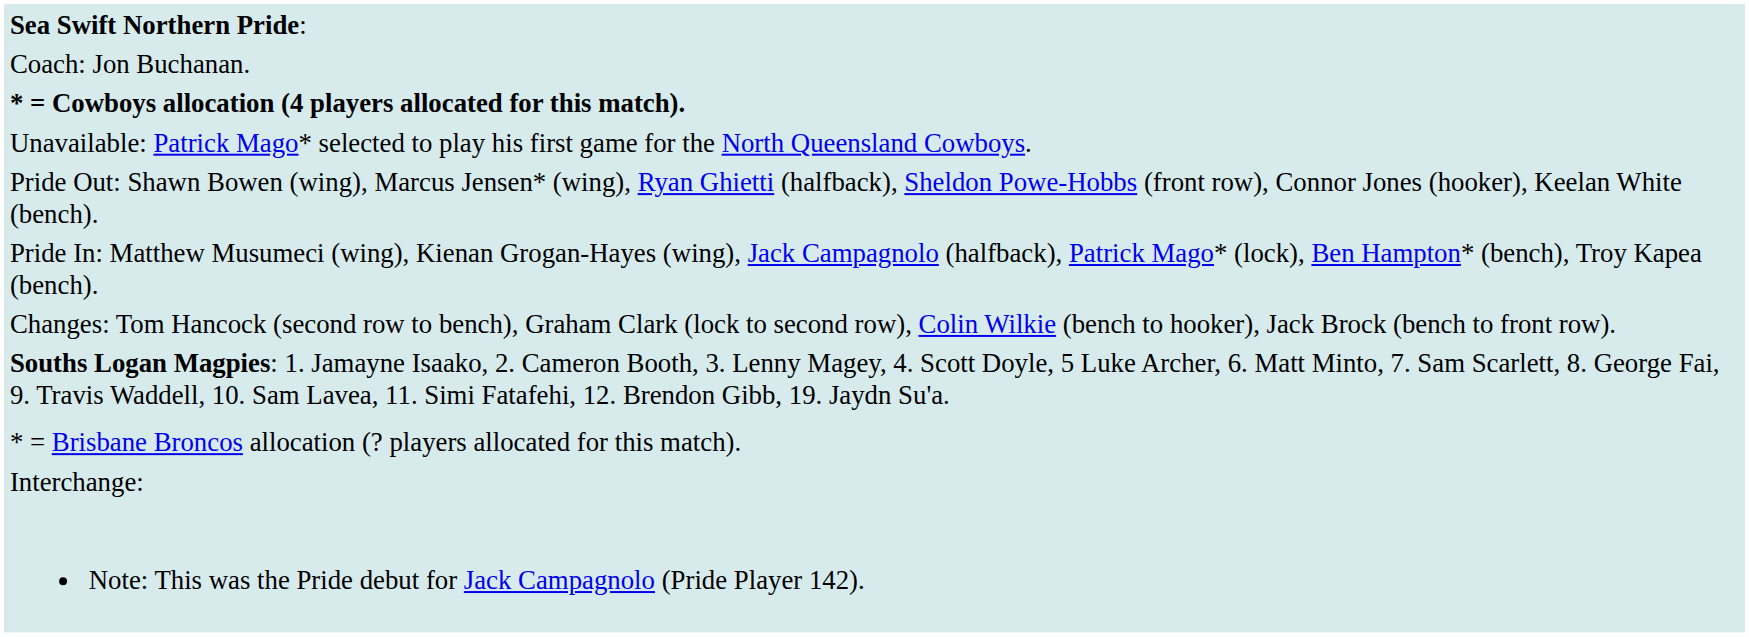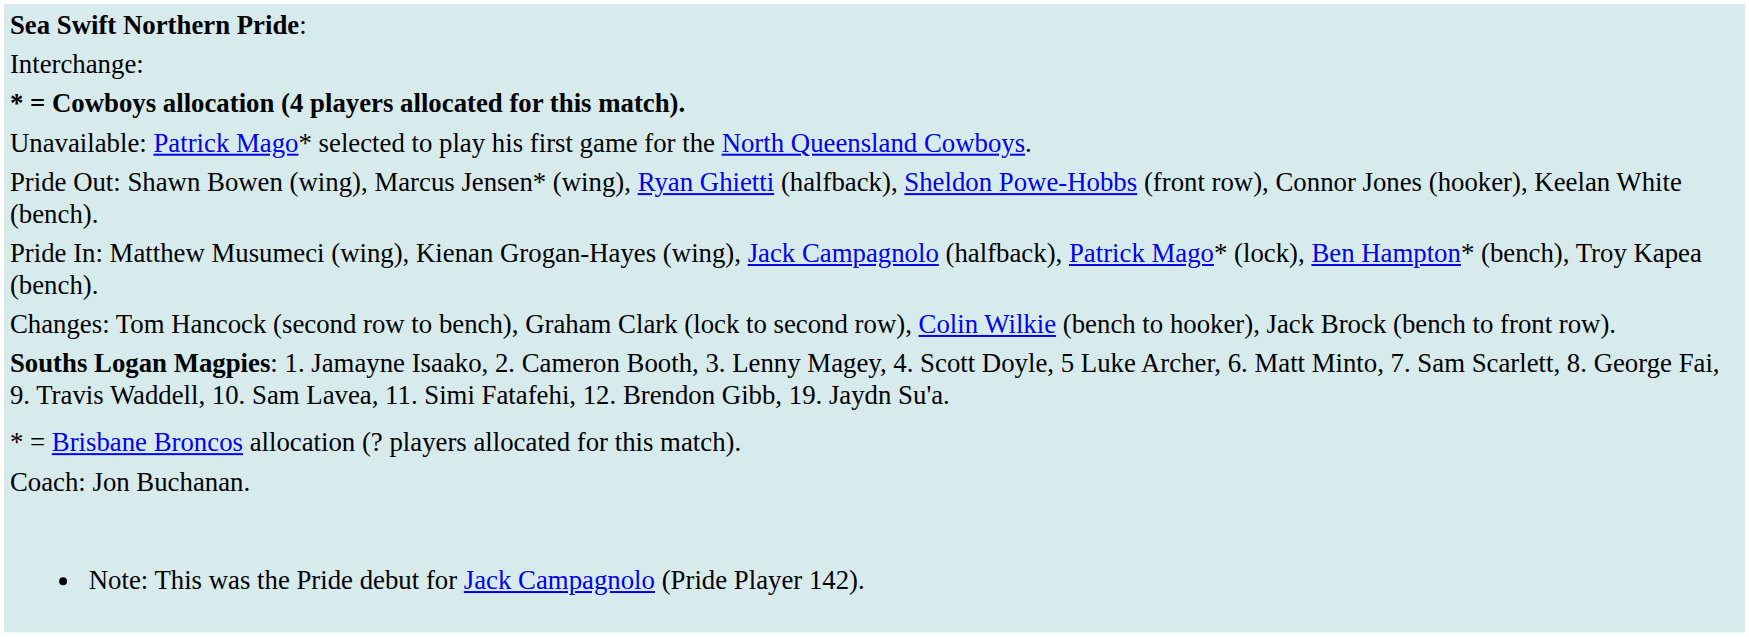(130, 64) Coach: Jon Buchanan. -> (77, 64) Interchange:
(77, 482) Interchange: -> (130, 482) Coach: Jon Buchanan.
